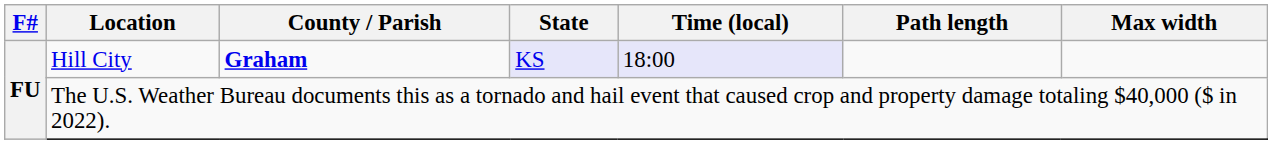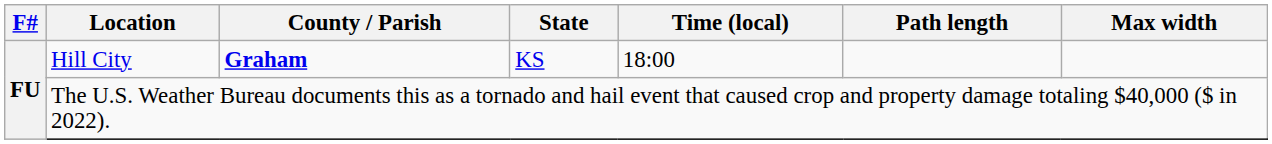(530, 58) lavender background -> (530, 58) no background
(649, 58) lavender background -> (649, 58) no background
